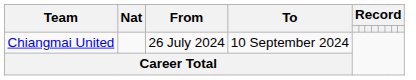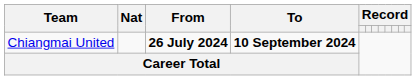(187, 42) normal -> (188, 42) bold
(290, 42) normal -> (295, 42) bold
